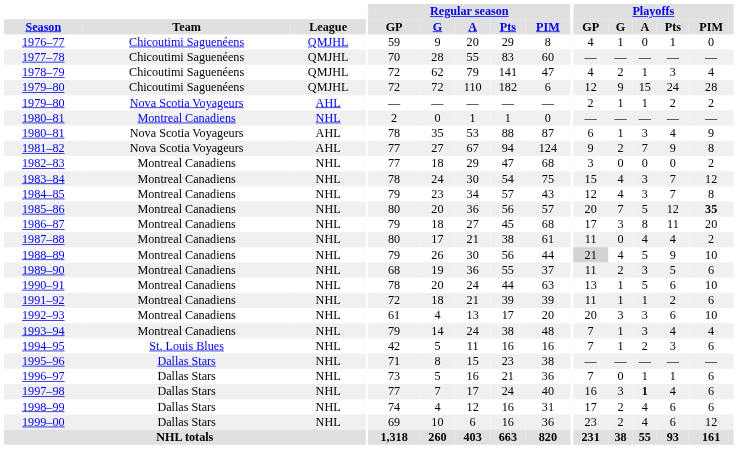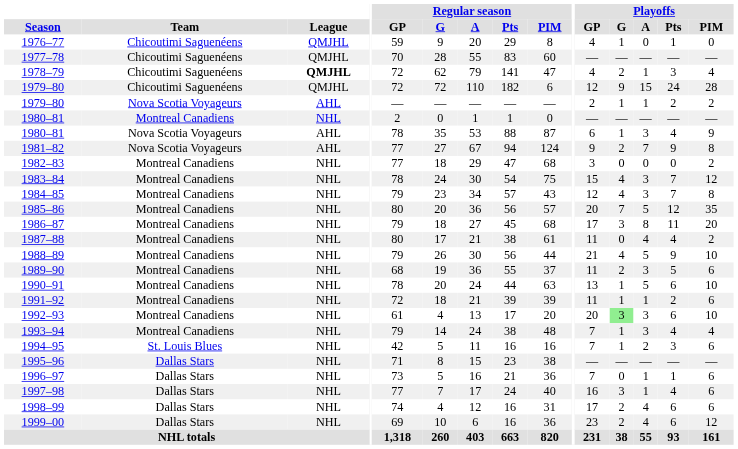(328, 72) normal -> (329, 72) bold
(711, 209) bold -> (711, 209) normal
(591, 254) lightgrey background -> (592, 254) no background
(620, 315) no background -> (622, 315) lightgreen background
(645, 391) bold -> (646, 391) normal
